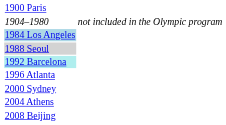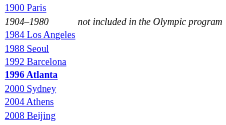(40, 35) lightblue background -> (40, 35) no background
(27, 48) lightgrey background -> (27, 48) no background
(36, 62) paleturquoise background -> (36, 62) no background
(30, 75) normal -> (31, 75) bold
